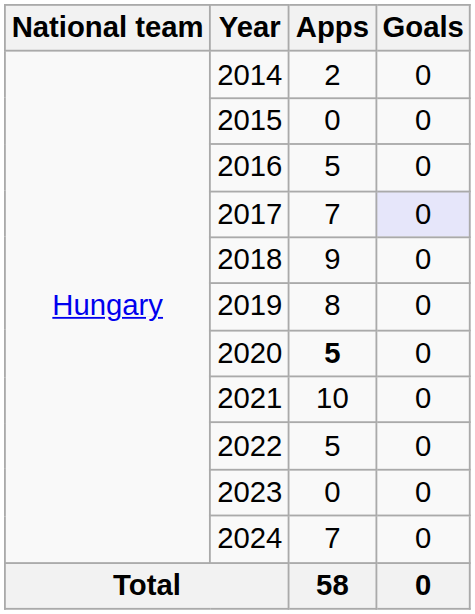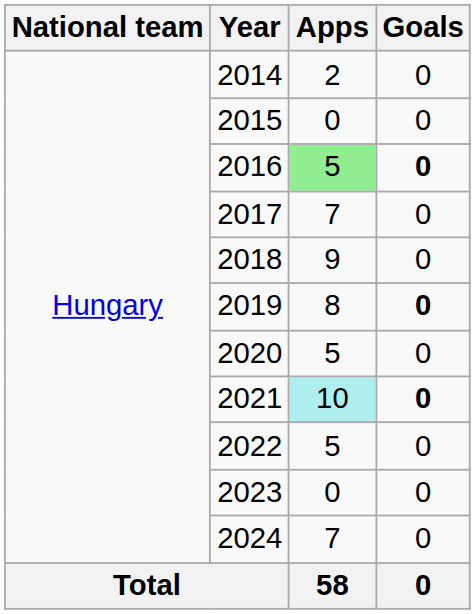(332, 167) no background -> (332, 167) lightgreen background
(423, 167) normal -> (423, 167) bold
(423, 213) lavender background -> (423, 213) no background
(423, 306) normal -> (423, 306) bold
(332, 352) bold -> (332, 352) normal
(332, 399) no background -> (332, 399) paleturquoise background
(423, 399) normal -> (423, 399) bold
